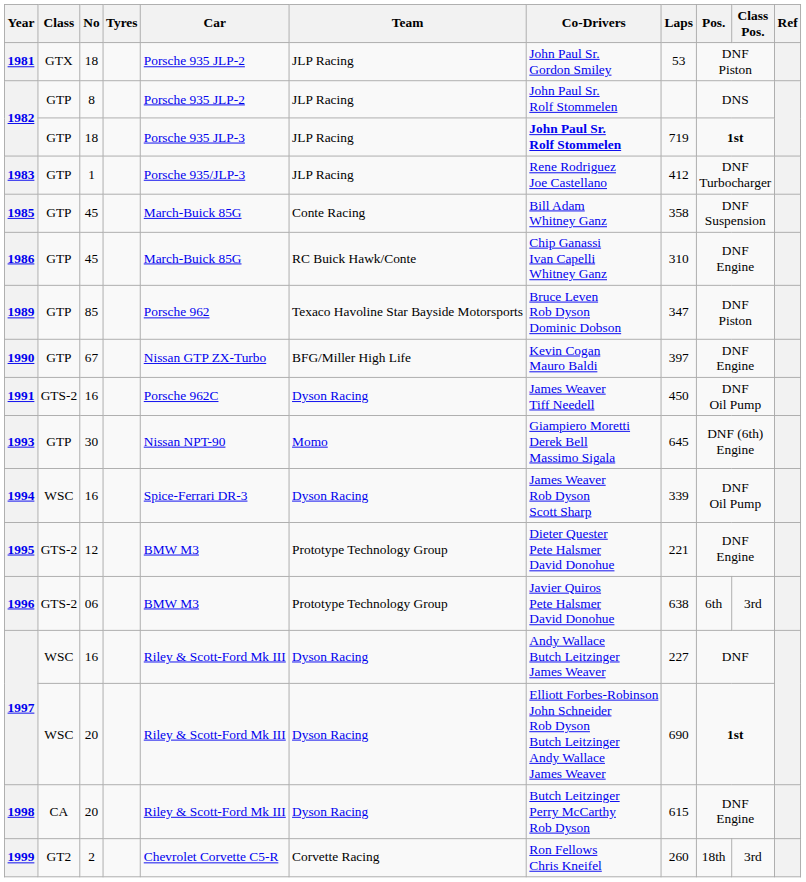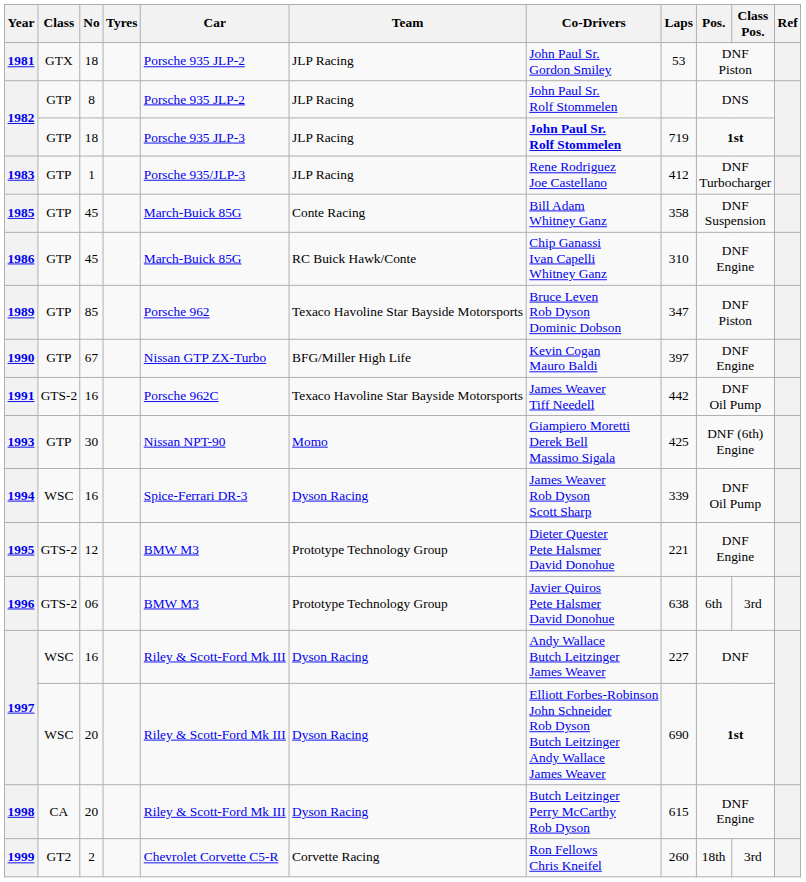(330, 396) Dyson Racing -> (408, 396) Texaco Havoline Star Bayside Motorsports
(679, 396) 450 -> (679, 396) 442
(679, 442) 645 -> (679, 442) 425
